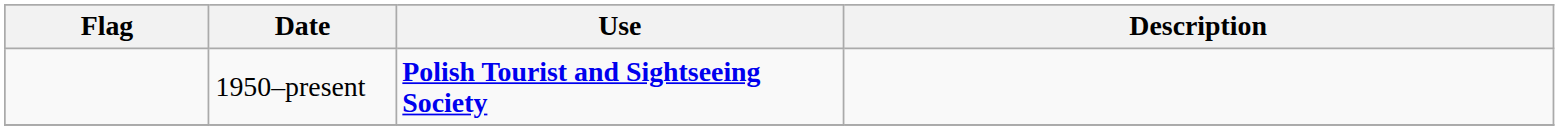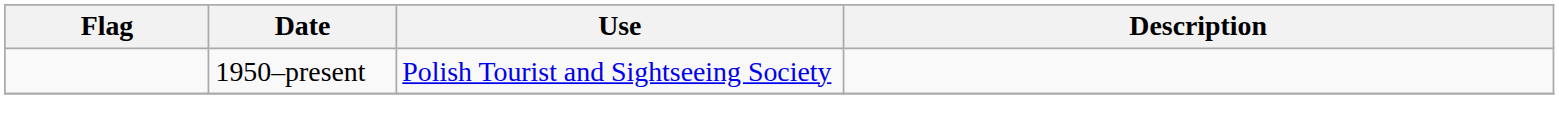(581, 86) bold -> (617, 70) normal
